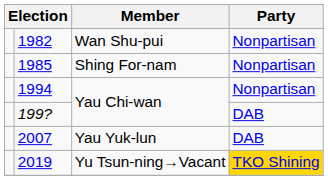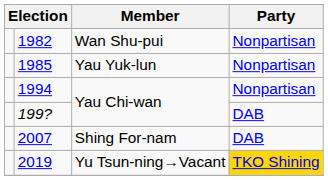(126, 65) Shing For-nam -> (116, 65) Yau Yuk-lun
(116, 138) Yau Yuk-lun -> (126, 138) Shing For-nam
